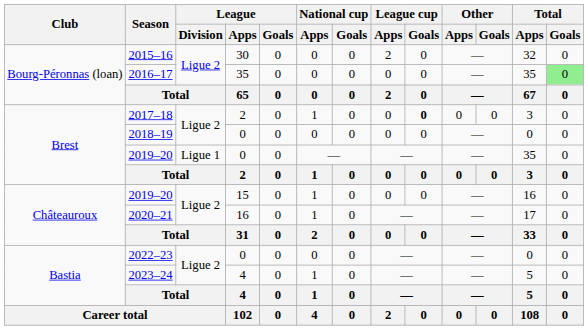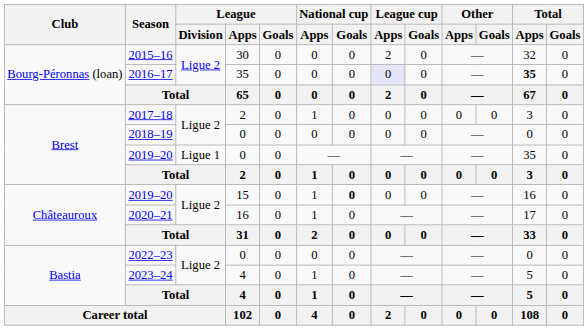(388, 74) no background -> (388, 74) lavender background
(530, 74) normal -> (530, 74) bold
(565, 74) lightgreen background -> (565, 74) no background
(424, 114) bold -> (424, 114) normal
(352, 194) normal -> (352, 194) bold
